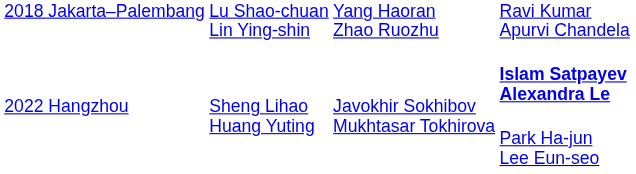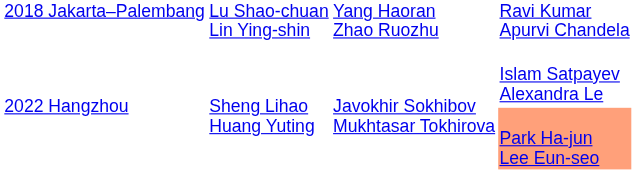(563, 84) bold -> (560, 84) normal
(549, 148) no background -> (549, 148) lightsalmon background
